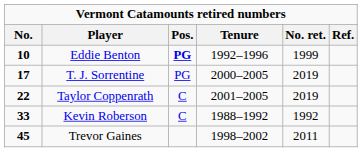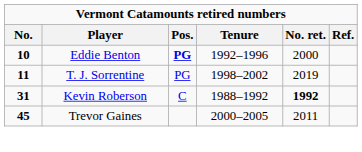(306, 55) 1999 -> (306, 55) 2000
(23, 75) 17 -> (23, 75) 11
(239, 75) 2000–2005 -> (239, 75) 1998–2002
- row: (105, 95)
(23, 116) 33 -> (23, 95) 31
(306, 116) normal -> (306, 95) bold
(239, 136) 1998–2002 -> (239, 116) 2000–2005
